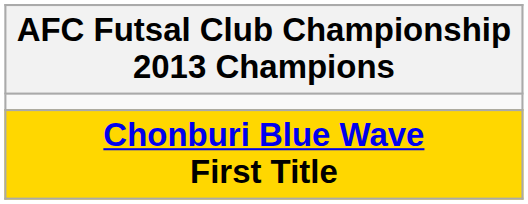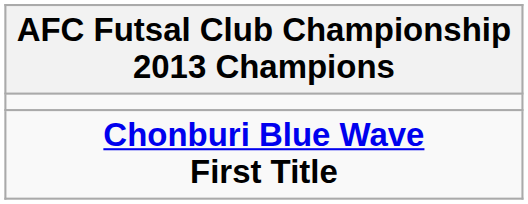(264, 153) gold background -> (264, 153) no background
